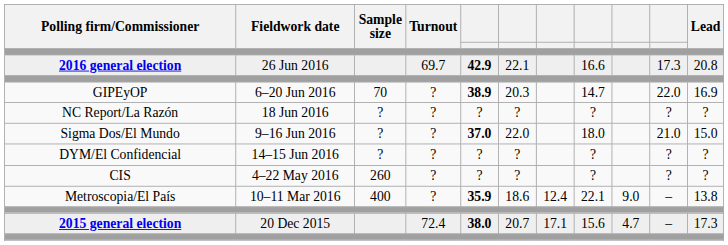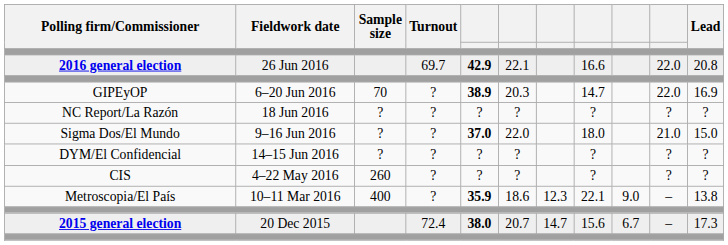(669, 65) 17.3 -> (669, 65) 22.0
(555, 196) 12.4 -> (555, 196) 12.3
(555, 223) 17.1 -> (555, 223) 14.7
(631, 223) 4.7 -> (631, 223) 6.7
